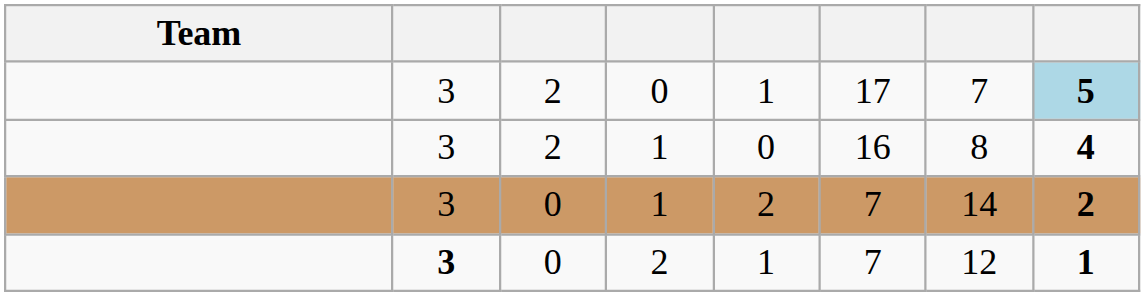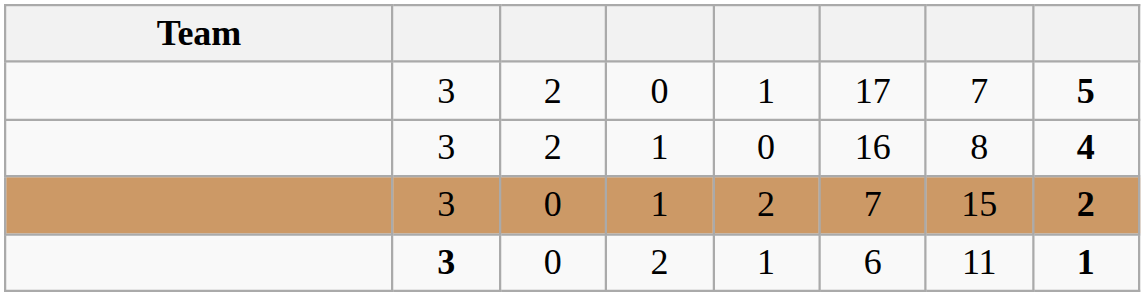(1086, 90) lightblue background -> (1086, 90) no background
(979, 204) 14 -> (979, 204) 15
(873, 261) 7 -> (873, 261) 6
(979, 261) 12 -> (979, 261) 11
